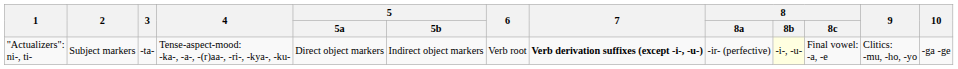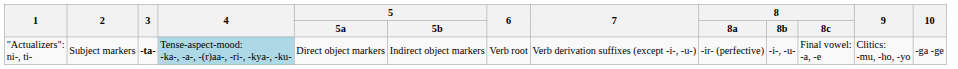(147, 50) normal -> (148, 50) bold
(225, 50) no background -> (226, 50) lightblue background
(617, 50) bold -> (614, 50) normal
(789, 50) lightyellow background -> (782, 50) no background
